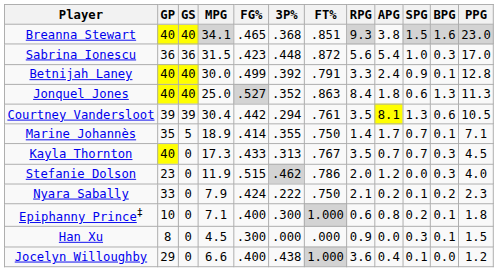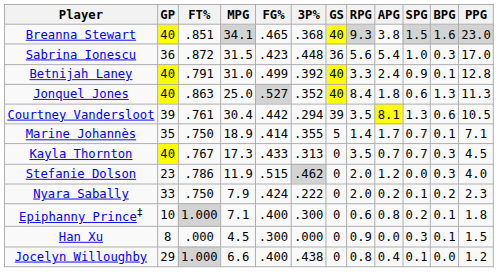columns swapped: (188, 14) <-> (326, 14)
(216, 74) 30.0 -> (238, 74) 31.0
(361, 194) 2.1 -> (361, 194) 2.0
(361, 257) 3.6 -> (361, 257) 0.8
